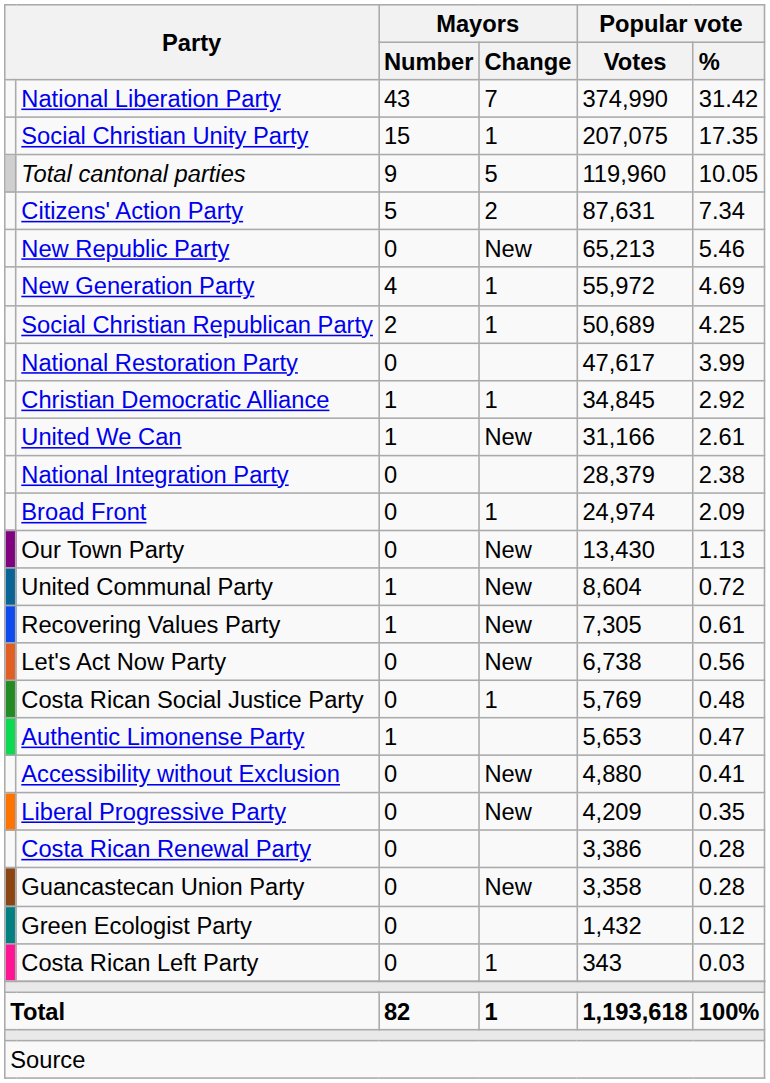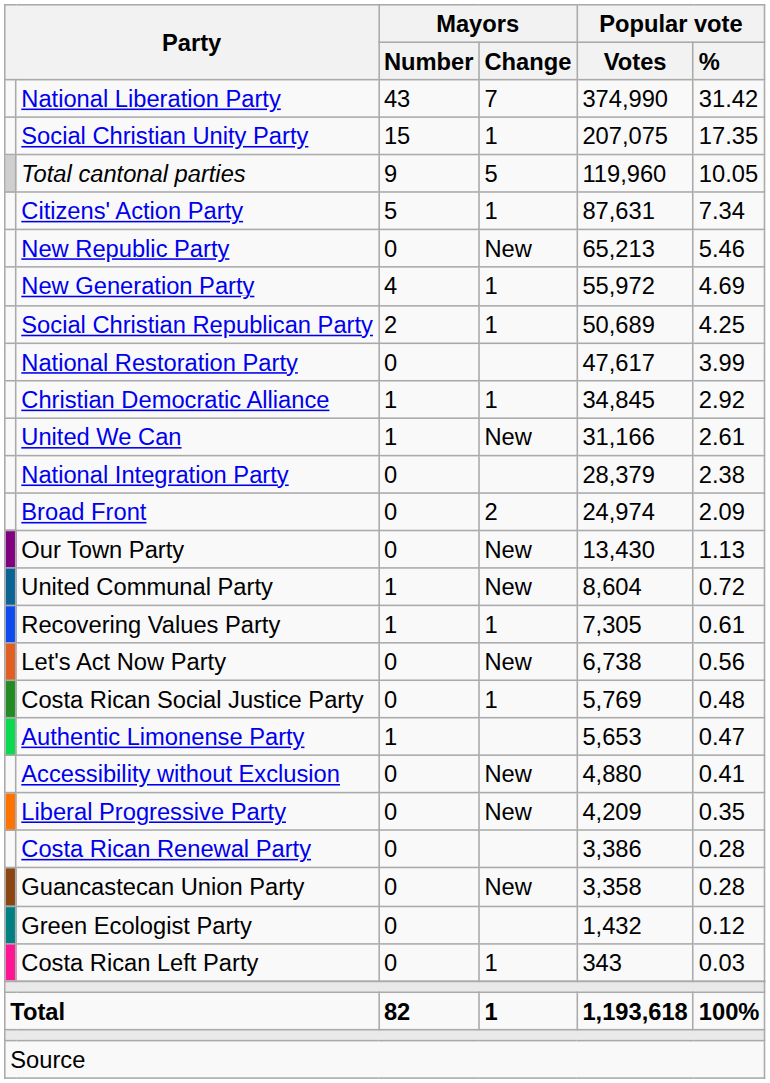(491, 211) 2 -> (491, 211) 1
(491, 512) 1 -> (491, 512) 2
(508, 624) New -> (491, 624) 1
